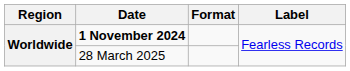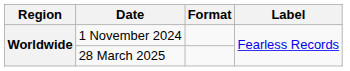(132, 35) bold -> (130, 35) normal
